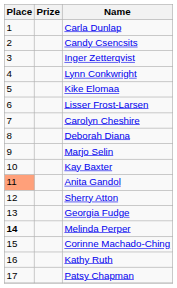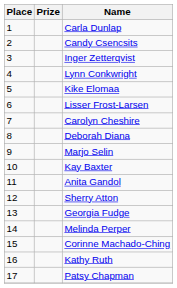(12, 182) lightsalmon background -> (12, 182) no background
(12, 228) bold -> (12, 228) normal
